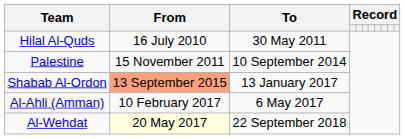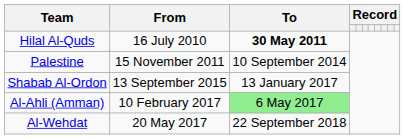(290, 41) normal -> (290, 41) bold
(170, 82) lightsalmon background -> (170, 82) no background
(290, 102) no background -> (290, 102) lightgreen background
(170, 123) lightyellow background -> (170, 123) no background
